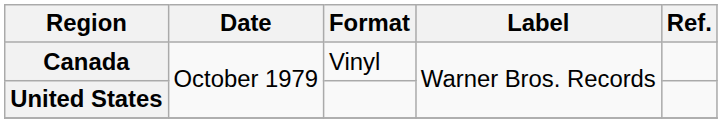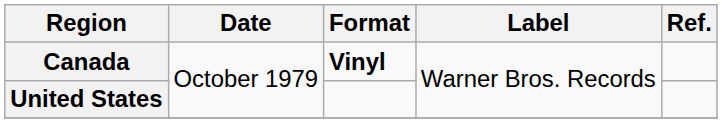(355, 61) normal -> (357, 61) bold
